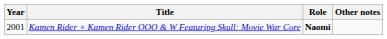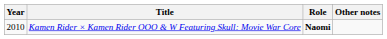(16, 27) 2001 -> (16, 27) 2010
